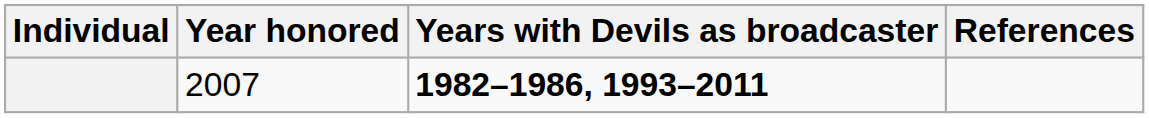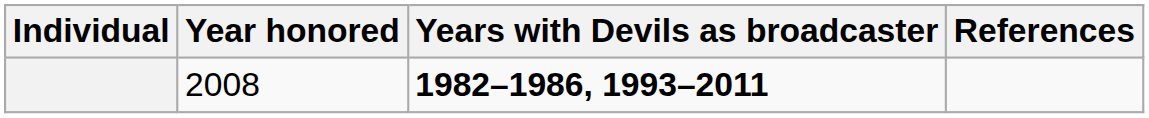(222, 84) 2007 -> (222, 84) 2008
